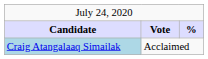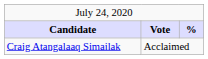(64, 46) lightblue background -> (64, 46) no background
